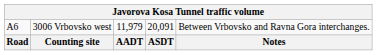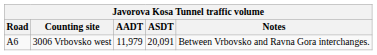rows swapped: (17, 42) <-> (12, 27)
